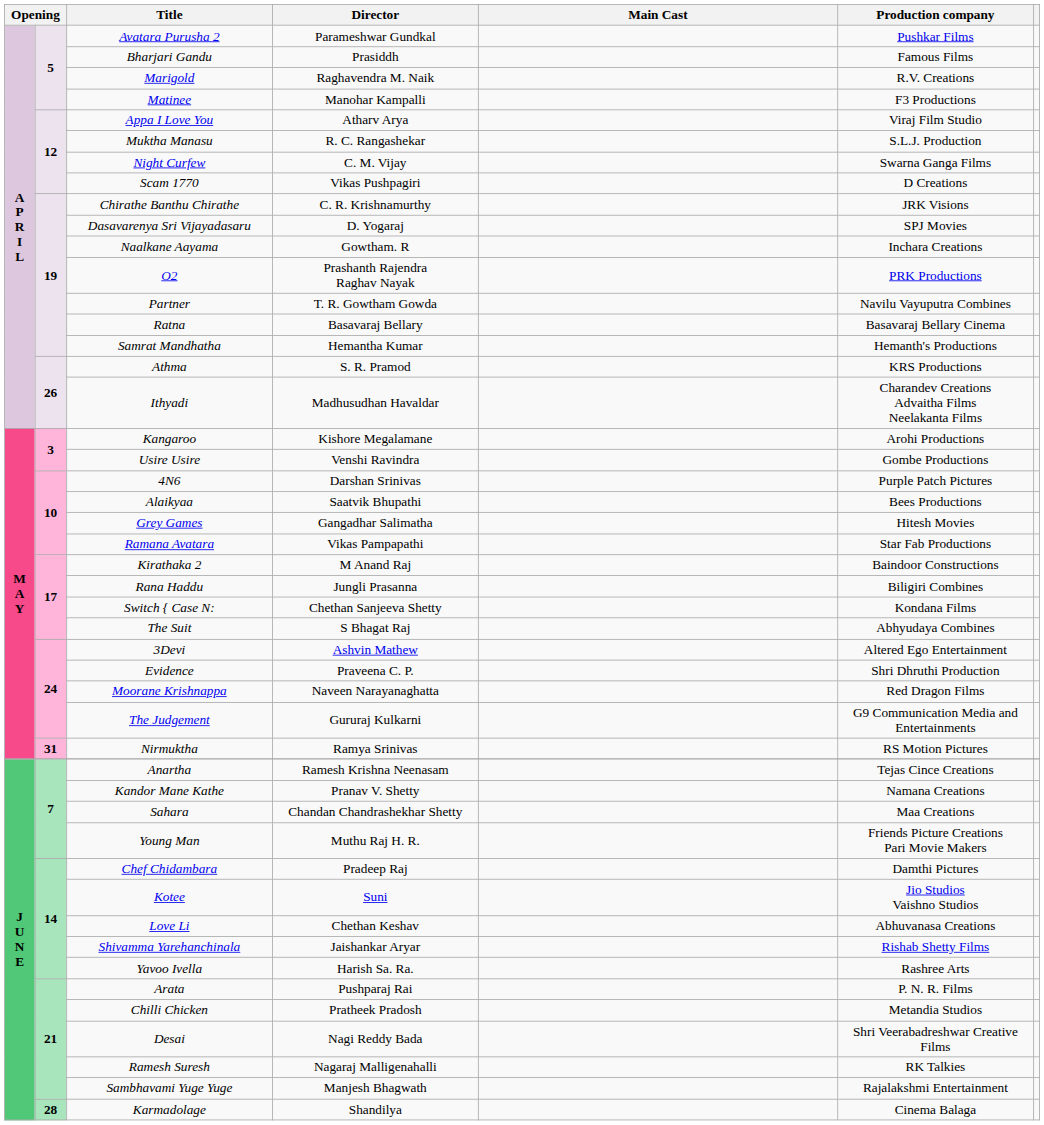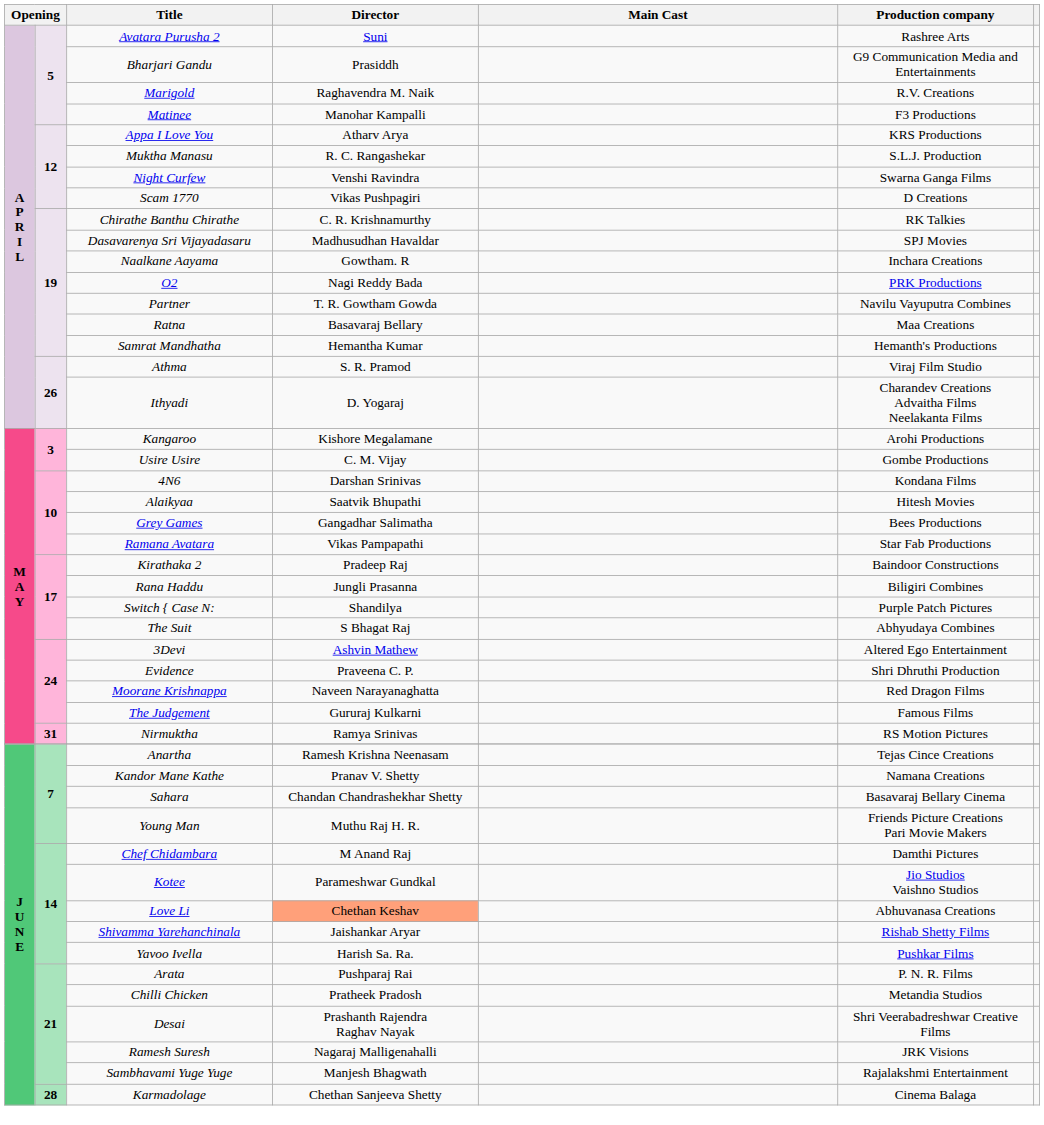(375, 36) Parameshwar Gundkal -> (375, 36) Suni
(935, 36) Pushkar Films -> (935, 36) Rashree Arts
(935, 57) Famous Films -> (935, 64) G9 Communication Media and Entertainments
(935, 120) Viraj Film Studio -> (935, 135) KRS Productions
(375, 162) C. M. Vijay -> (375, 177) Venshi Ravindra
(935, 204) JRK Visions -> (935, 219) RK Talkies
(375, 225) D. Yogaraj -> (375, 240) Madhusudhan Havaldar
(375, 275) Prashanth Rajendra Raghav Nayak -> (375, 282) Nagi Reddy Bada
(935, 324) Basavaraj Bellary Cinema -> (935, 324) Maa Creations
(935, 366) KRS Productions -> (935, 366) Viraj Film Studio
(375, 402) Madhusudhan Havaldar -> (375, 402) D. Yogaraj
(375, 460) Venshi Ravindra -> (375, 460) C. M. Vijay
(935, 481) Purple Patch Pictures -> (935, 481) Kondana Films
(935, 502) Bees Productions -> (935, 502) Hitesh Movies
(935, 523) Hitesh Movies -> (935, 523) Bees Productions
(375, 565) M Anand Raj -> (375, 565) Pradeep Raj
(375, 607) Chethan Sanjeeva Shetty -> (375, 607) Shandilya
(935, 607) Kondana Films -> (935, 607) Purple Patch Pictures
(935, 720) G9 Communication Media and Entertainments -> (935, 712) Famous Films
(935, 811) Maa Creations -> (935, 796) Basavaraj Bellary Cinema
(375, 868) Pradeep Raj -> (375, 854) M Anand Raj
(375, 897) Suni -> (375, 882) Parameshwar Gundkal
(375, 926) no background -> (375, 911) lightsalmon background
(935, 968) Rashree Arts -> (935, 953) Pushkar Films
(375, 1038) Nagi Reddy Bada -> (375, 1023) Prashanth Rajendra Raghav Nayak
(935, 1067) RK Talkies -> (935, 1052) JRK Visions
(375, 1109) Shandilya -> (375, 1094) Chethan Sanjeeva Shetty
